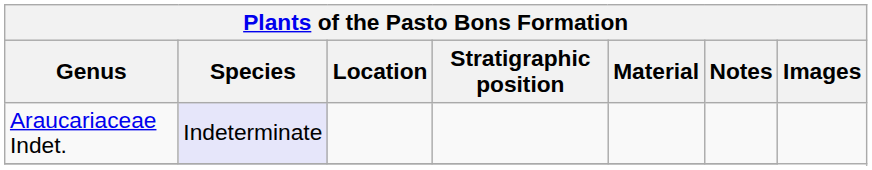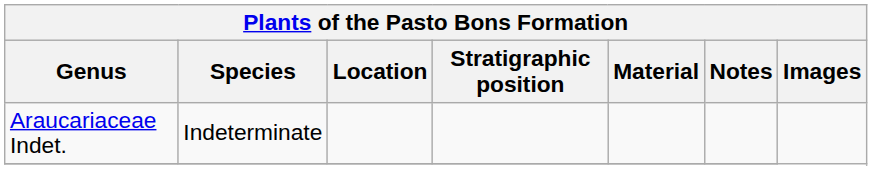(253, 132) lavender background -> (253, 132) no background
